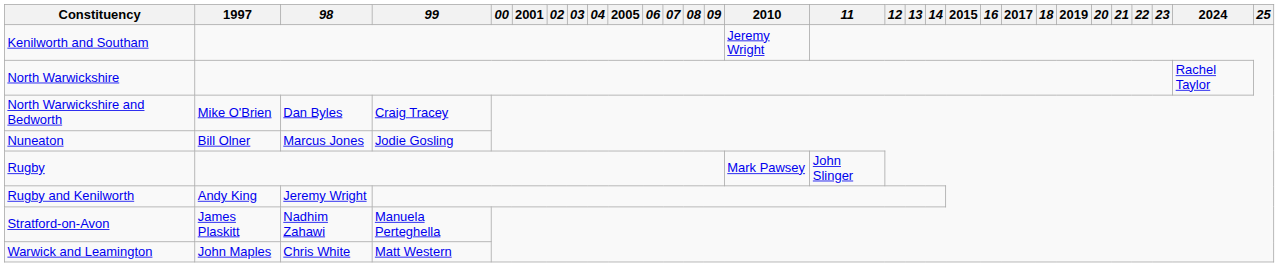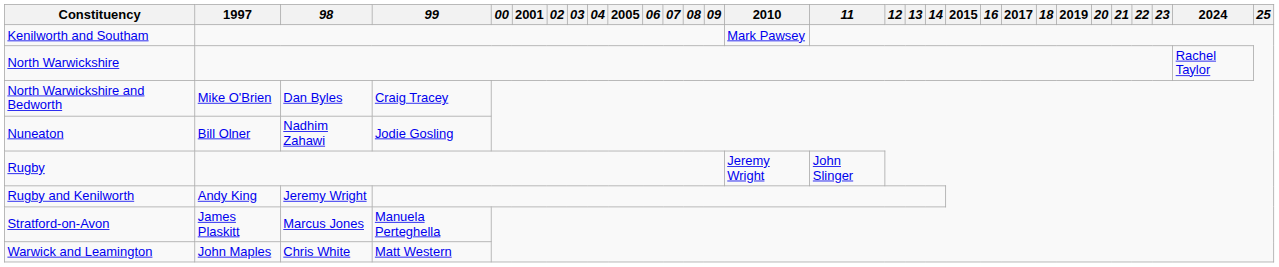(748, 42) Jeremy Wright -> (766, 35) Mark Pawsey
(324, 140) Marcus Jones -> (306, 133) Nadhim Zahawi
(766, 168) Mark Pawsey -> (748, 168) Jeremy Wright
(306, 224) Nadhim Zahawi -> (324, 224) Marcus Jones
